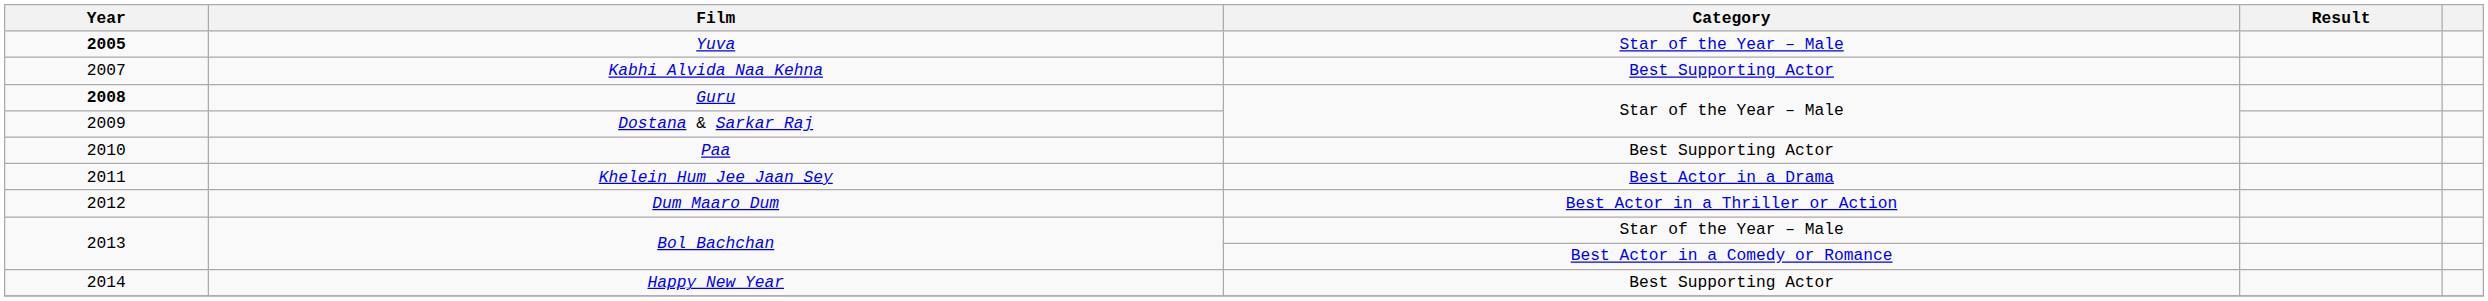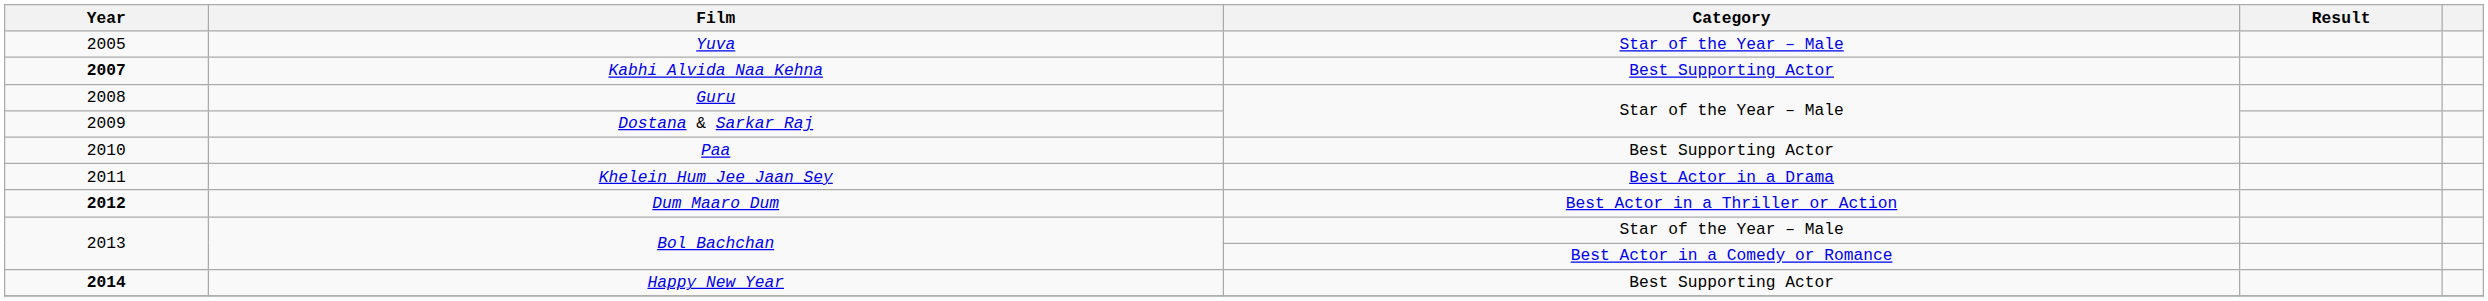(106, 44) bold -> (106, 44) normal
(106, 71) normal -> (106, 71) bold
(106, 97) bold -> (106, 97) normal
(106, 203) normal -> (106, 203) bold
(106, 283) normal -> (106, 283) bold
